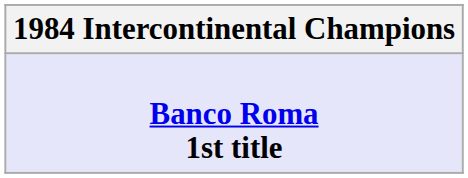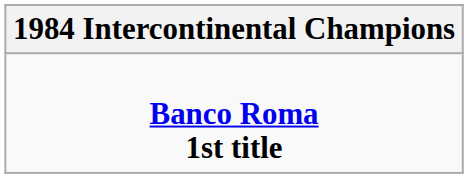(234, 130) lavender background -> (234, 130) no background
